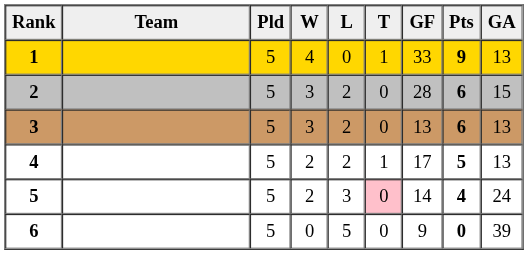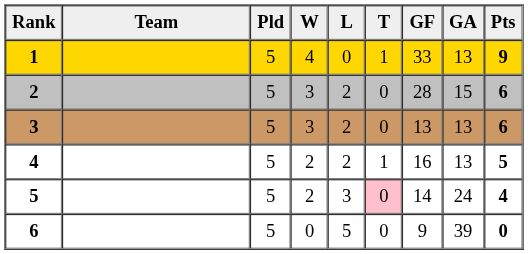columns swapped: (502, 22) <-> (461, 22)
(422, 161) 17 -> (422, 161) 16
